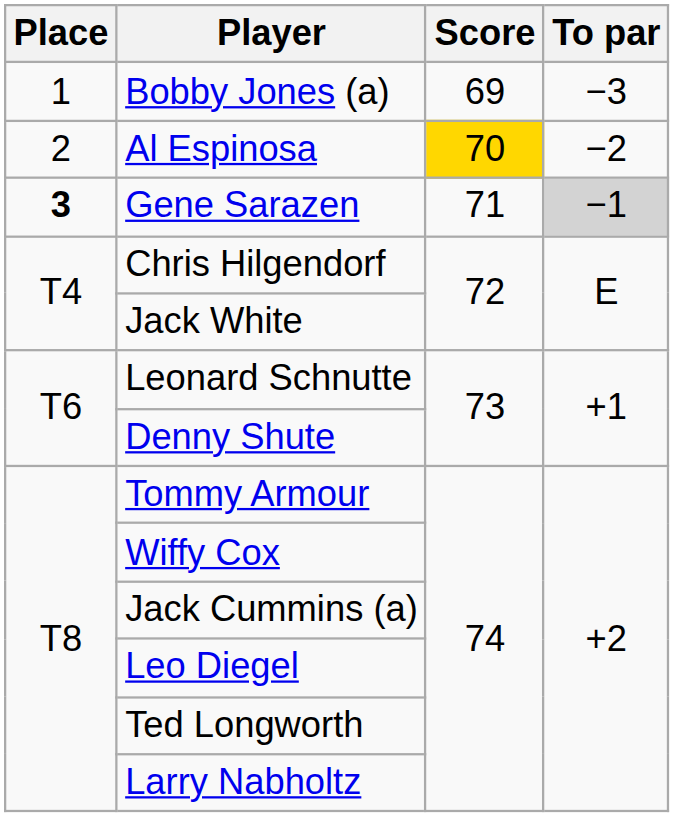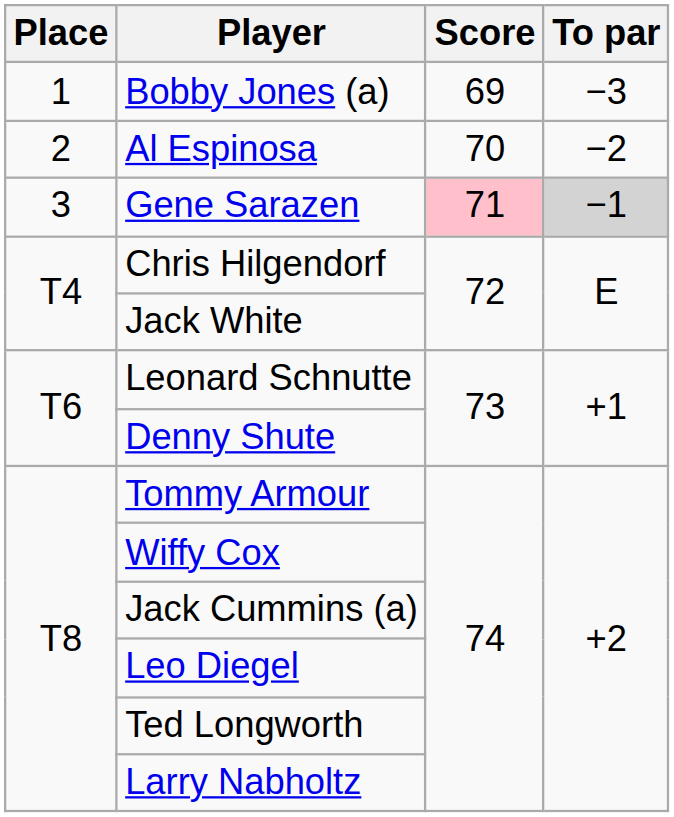(485, 148) gold background -> (485, 148) no background
(61, 206) bold -> (61, 206) normal
(485, 206) no background -> (485, 206) pink background
